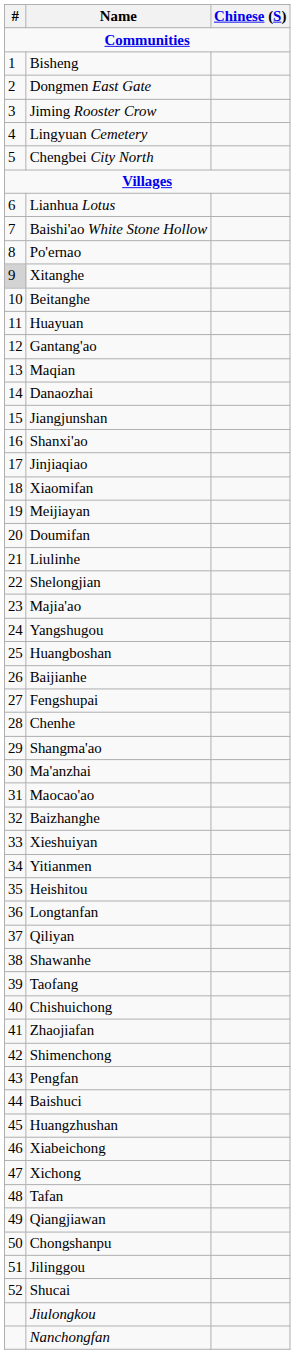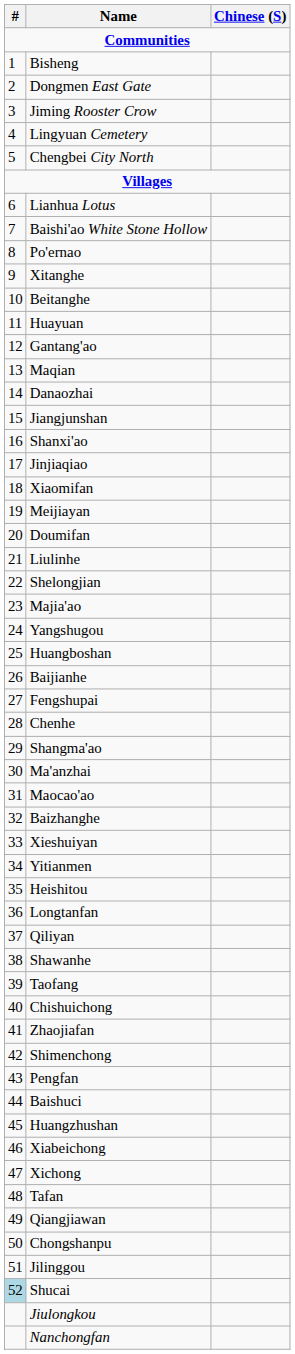(12, 275) lightgrey background -> (12, 275) no background
(15, 1290) no background -> (15, 1290) lightblue background
